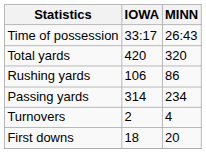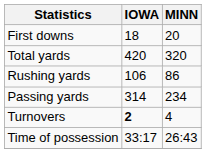rows swapped: (41, 138) <-> (63, 35)
(128, 117) normal -> (128, 117) bold
